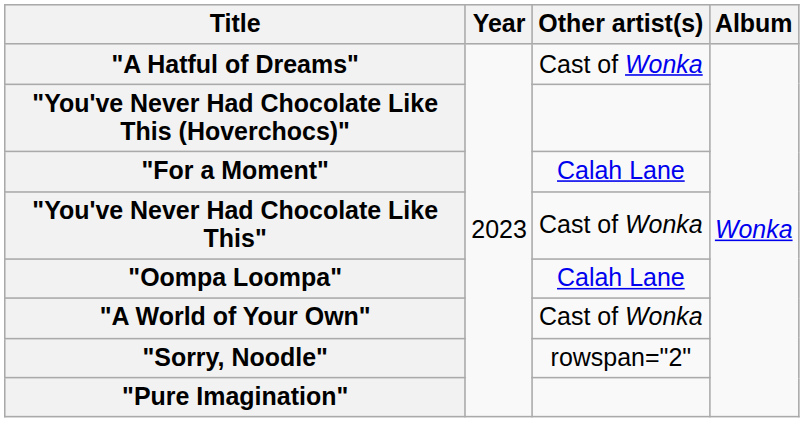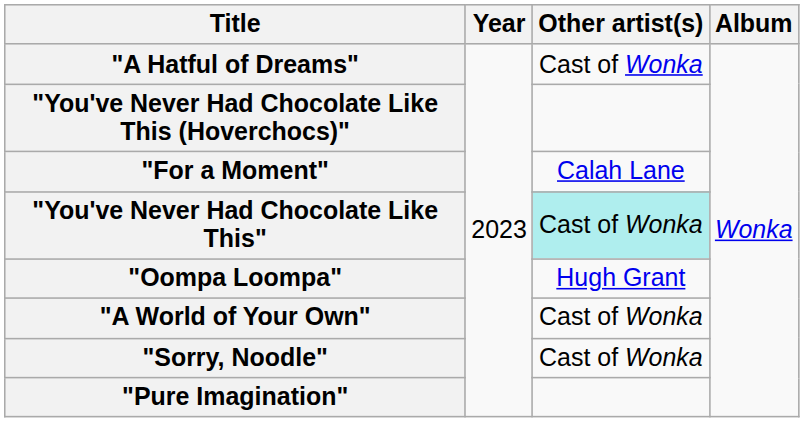(621, 224) no background -> (621, 224) paleturquoise background
(621, 278) Calah Lane -> (621, 278) Hugh Grant
(621, 357) rowspan="2" -> (621, 357) Cast of Wonka
